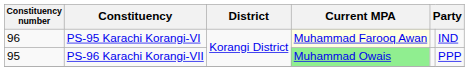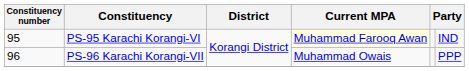(14, 38) 96 -> (14, 38) 95
(14, 56) 95 -> (14, 56) 96
(342, 56) lightgreen background -> (342, 56) no background
